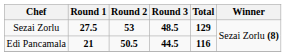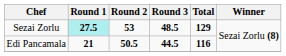(88, 28) no background -> (88, 28) paleturquoise background
